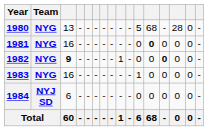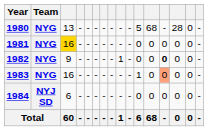(69, 43) no background -> (69, 43) gold background
(152, 43) bold -> (152, 43) normal
(68, 59) bold -> (68, 59) normal
(164, 75) no background -> (164, 75) lightsalmon background
